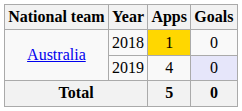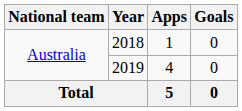(169, 42) gold background -> (169, 42) no background
(214, 67) lavender background -> (214, 67) no background
